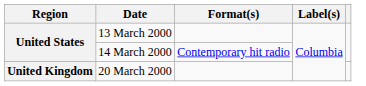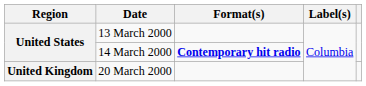(234, 52) normal -> (239, 52) bold
